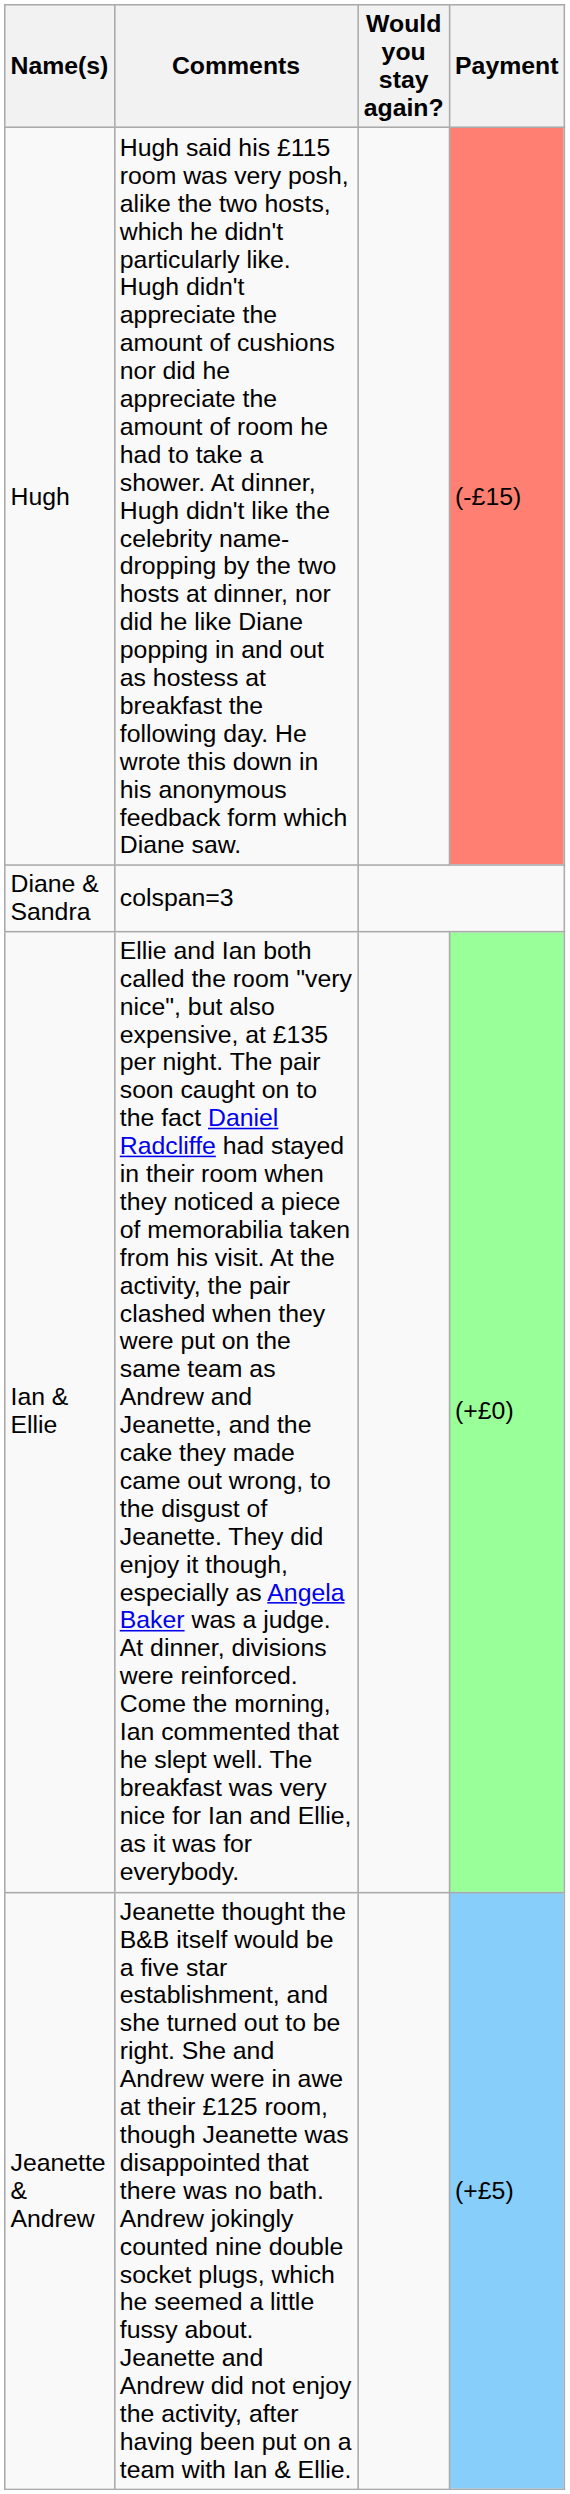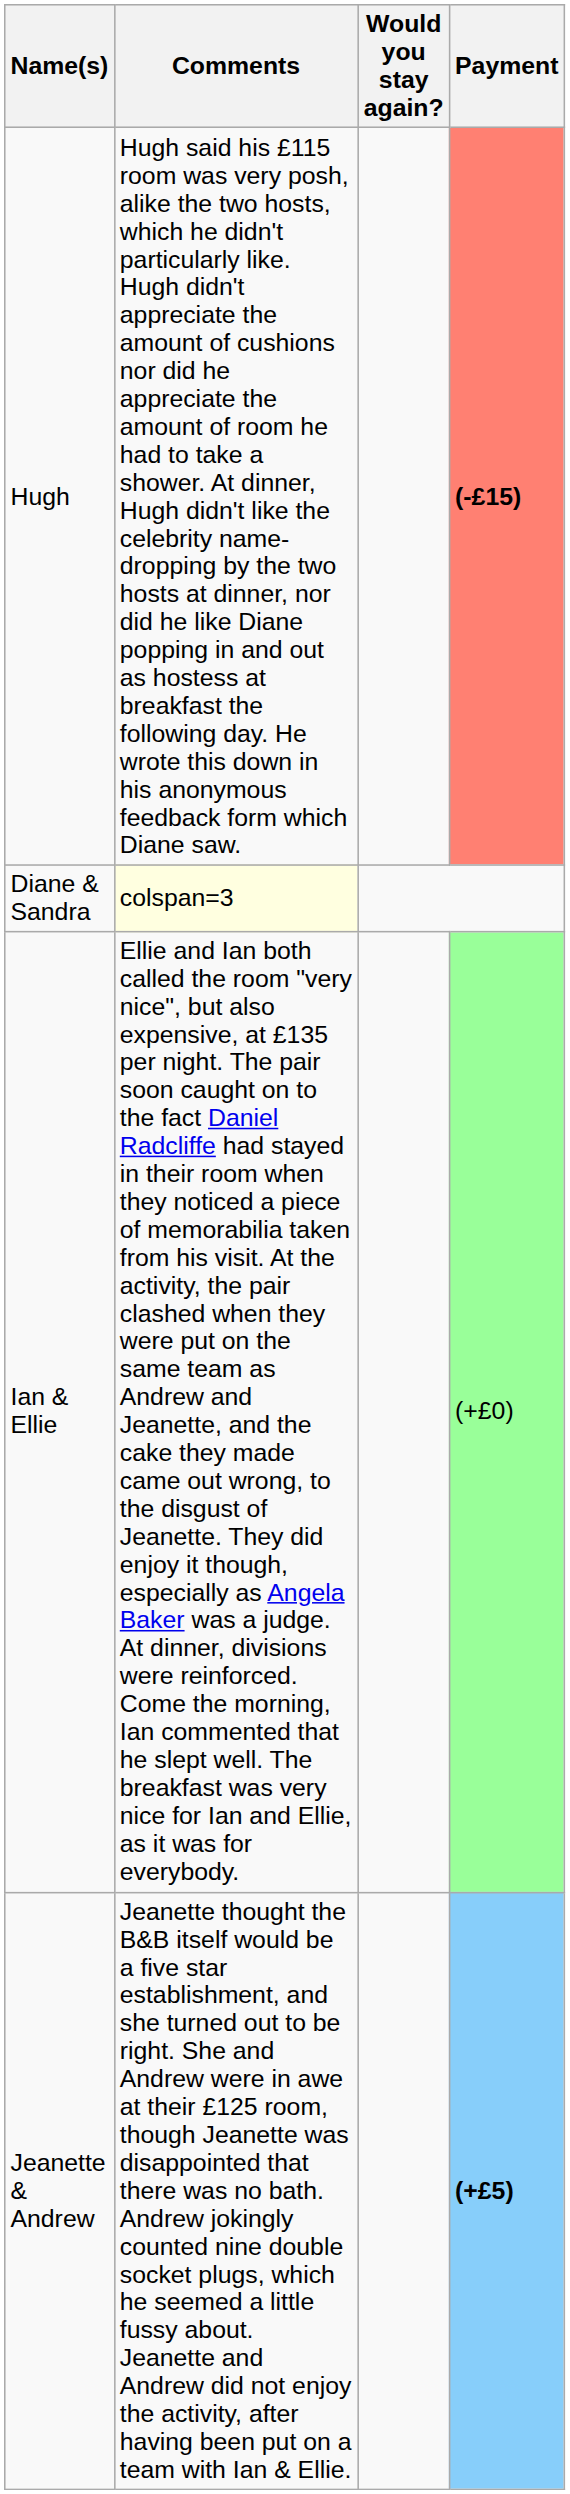(488, 495) normal -> (488, 495) bold
(177, 897) no background -> (177, 897) lightyellow background
(484, 2190) normal -> (484, 2190) bold
